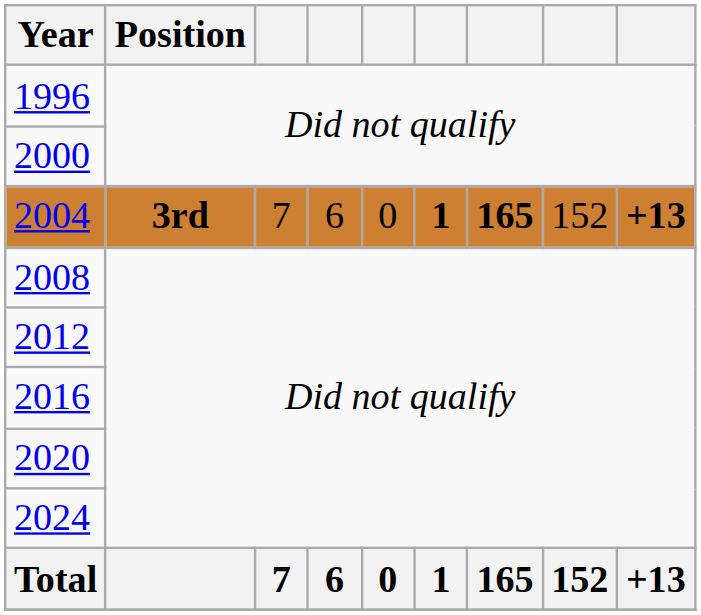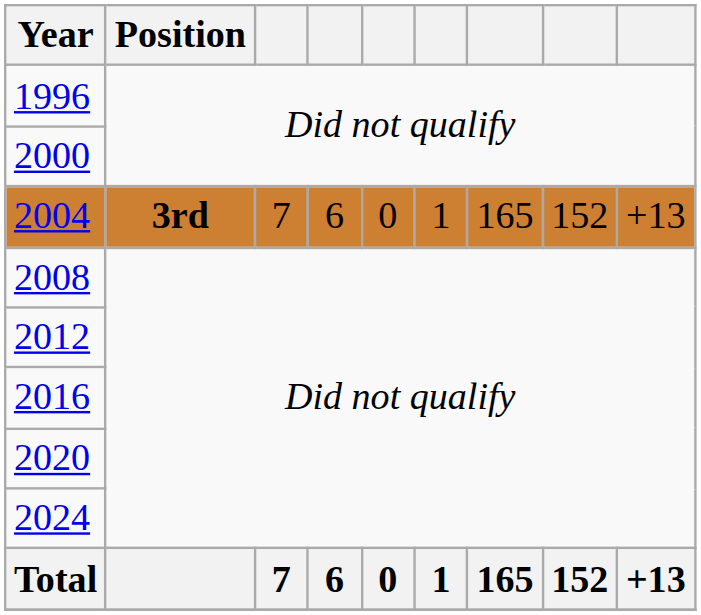(441, 215) bold -> (441, 215) normal
(505, 215) bold -> (505, 215) normal
(656, 215) bold -> (656, 215) normal
